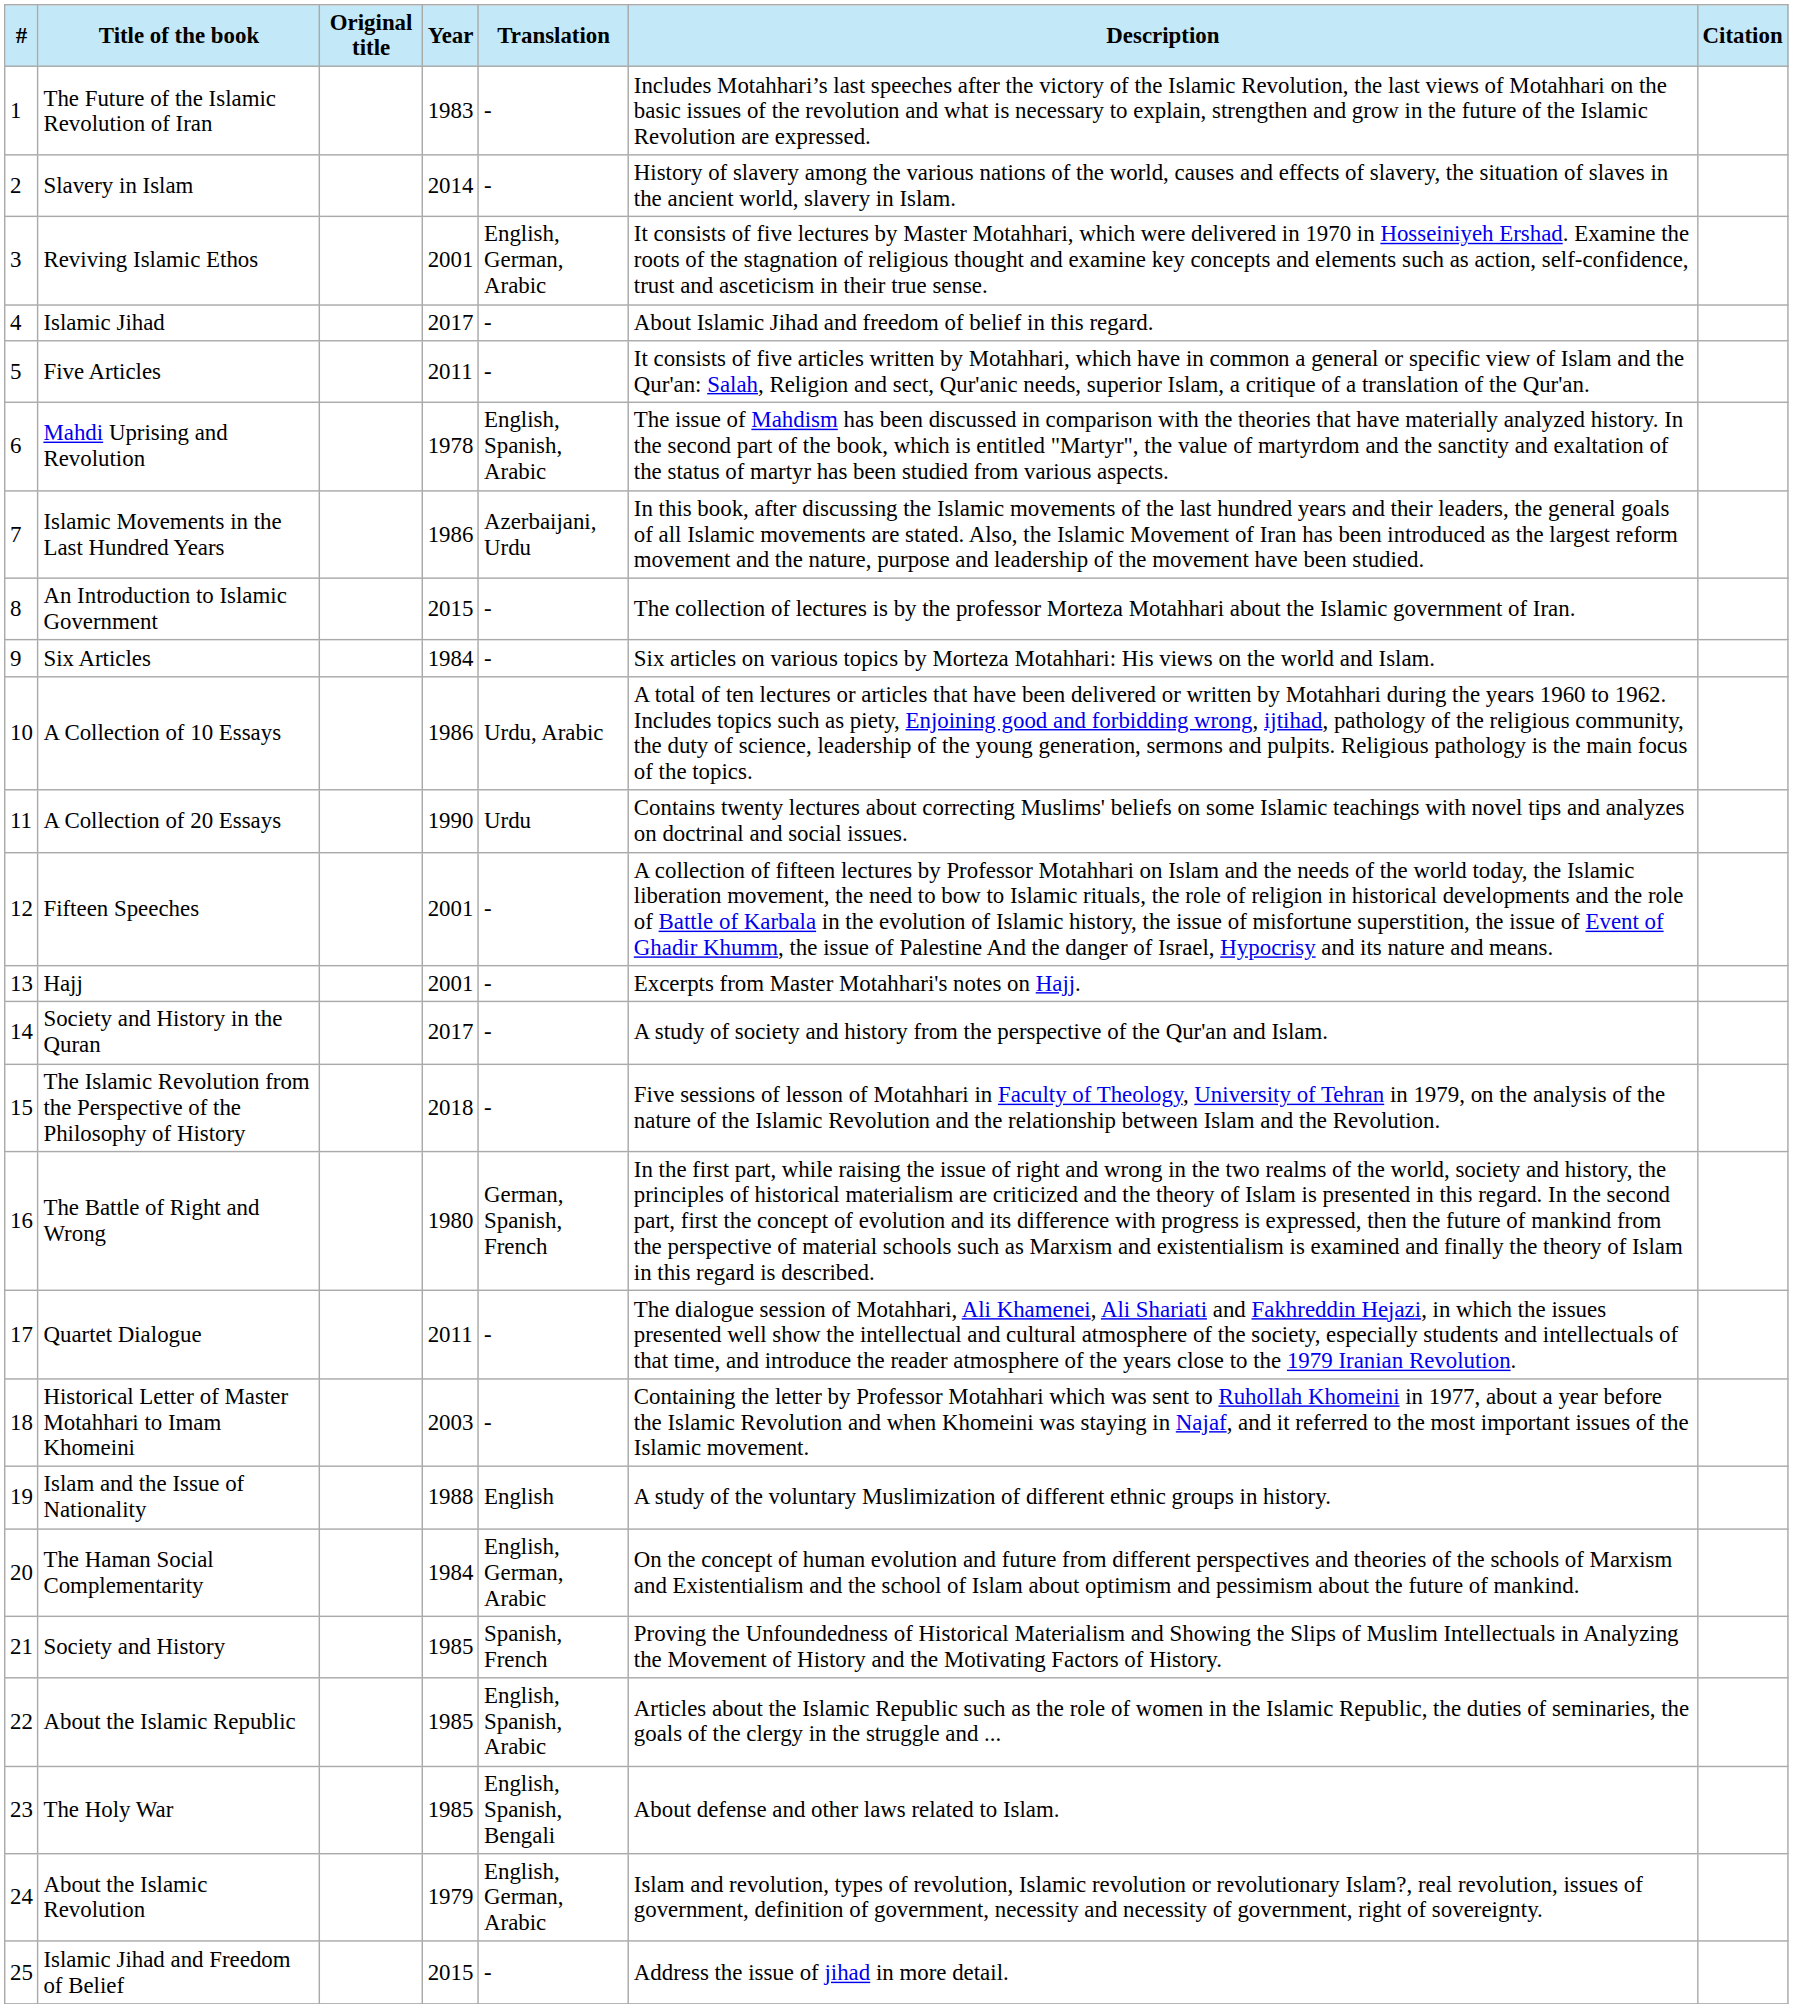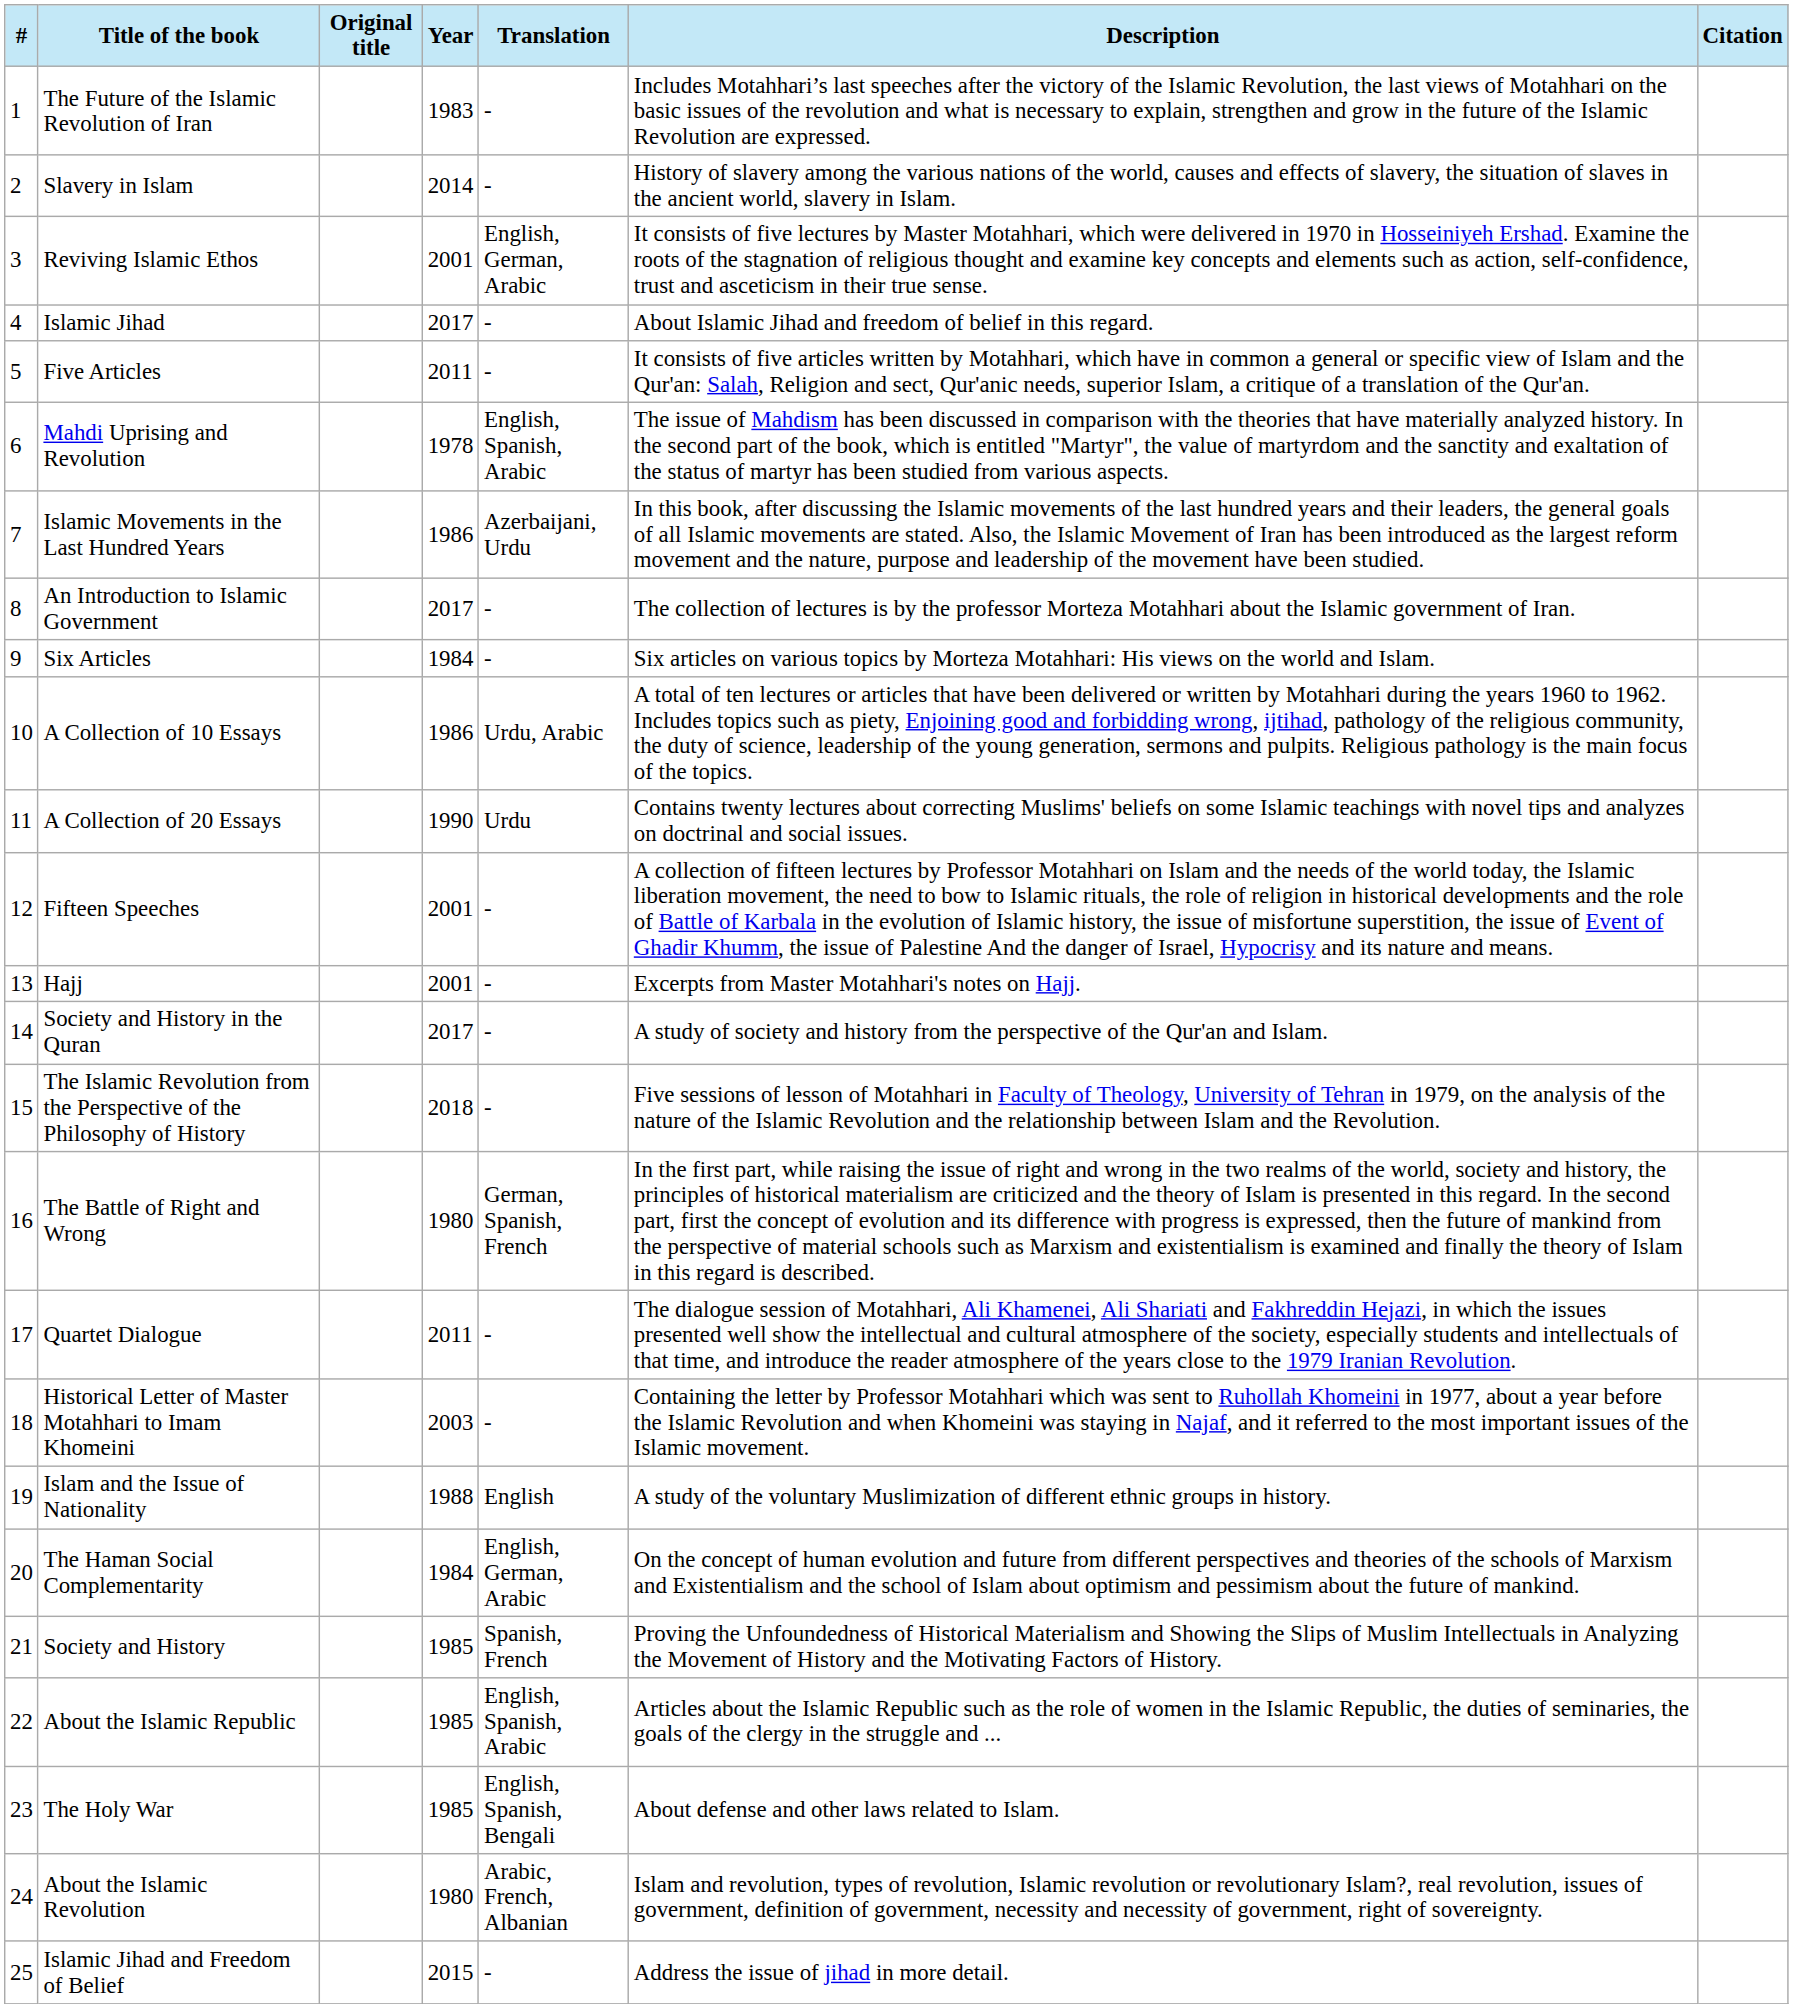(451, 608) 2015 -> (451, 608) 2017
(451, 1897) 1979 -> (451, 1897) 1980
(524, 1897) English, German, Arabic -> (526, 1897) Arabic, French, Albanian
